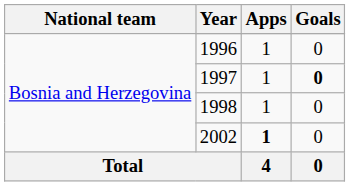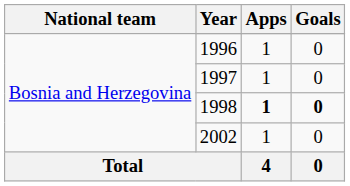(318, 78) bold -> (318, 78) normal
(266, 107) normal -> (266, 107) bold
(318, 107) normal -> (318, 107) bold
(266, 136) bold -> (266, 136) normal
